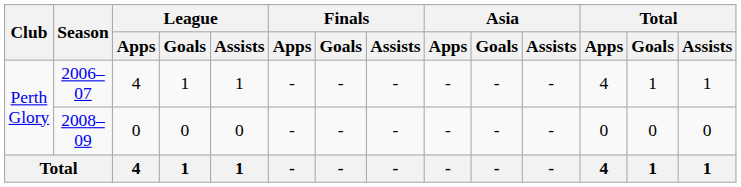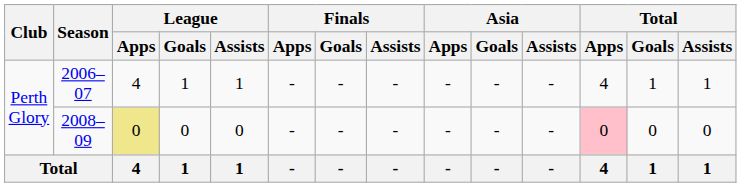(136, 130) no background -> (136, 130) khaki background
(604, 130) no background -> (604, 130) pink background
